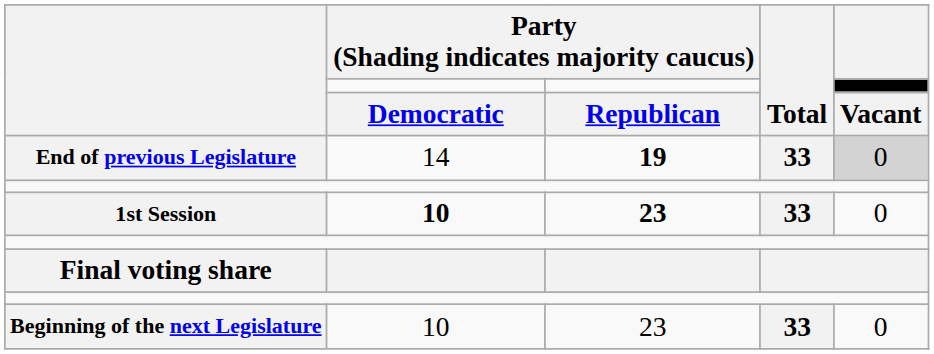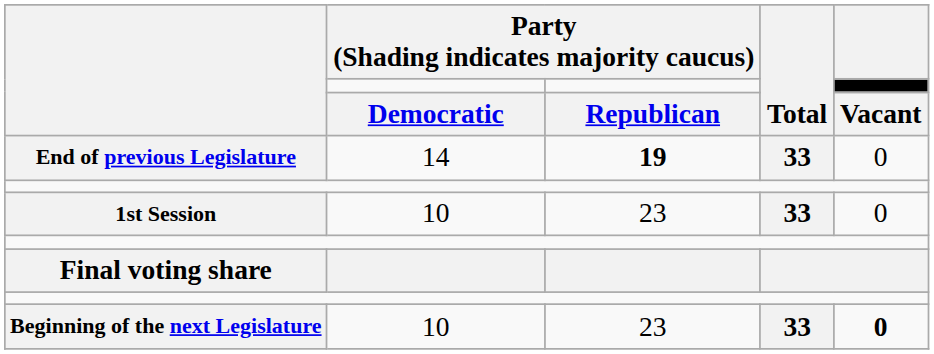(881, 157) lightgrey background -> (881, 157) no background
(436, 213) bold -> (436, 213) normal
(653, 213) bold -> (653, 213) normal
(881, 326) normal -> (881, 326) bold
